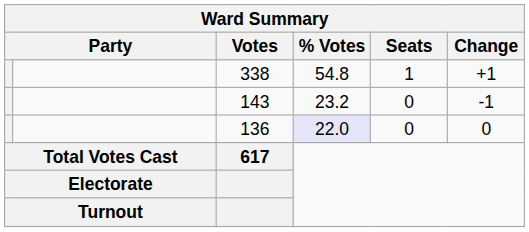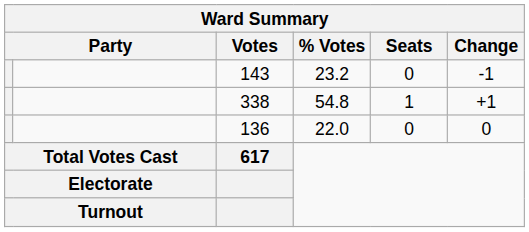rows swapped: (255, 74) <-> (255, 102)
(332, 129) lavender background -> (332, 129) no background
